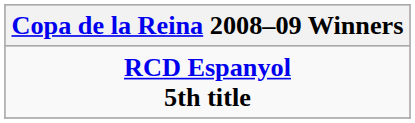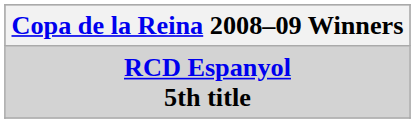(207, 81) no background -> (207, 81) lightgrey background
